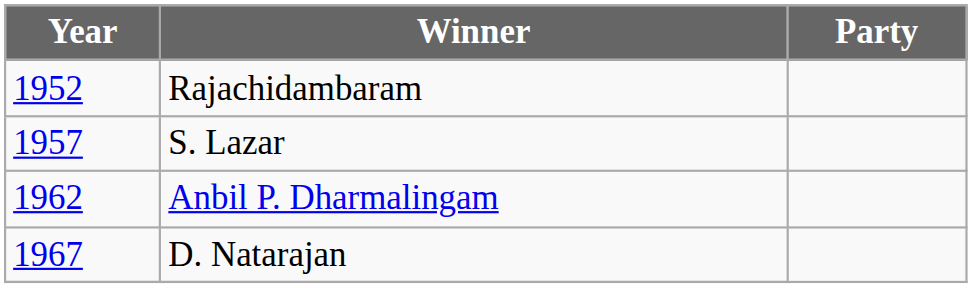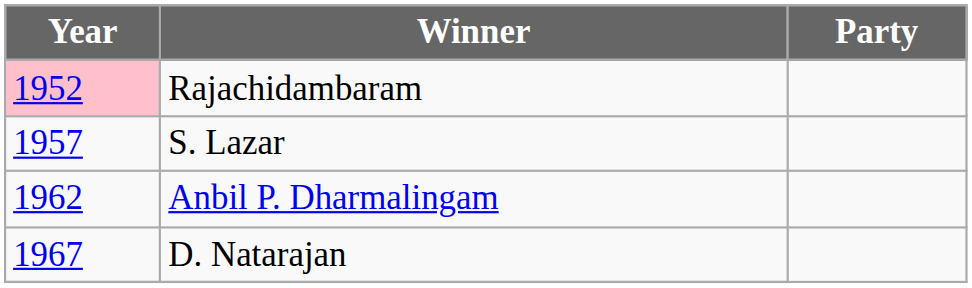(48, 87) no background -> (48, 87) pink background
